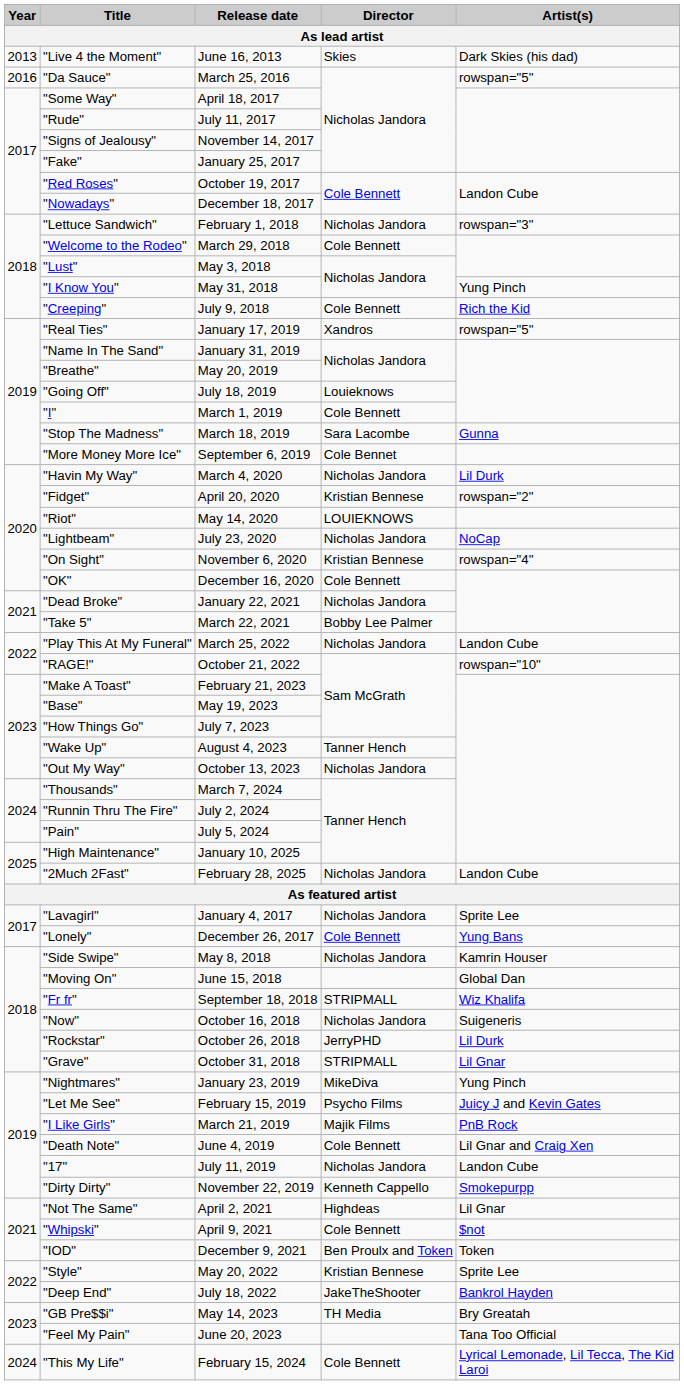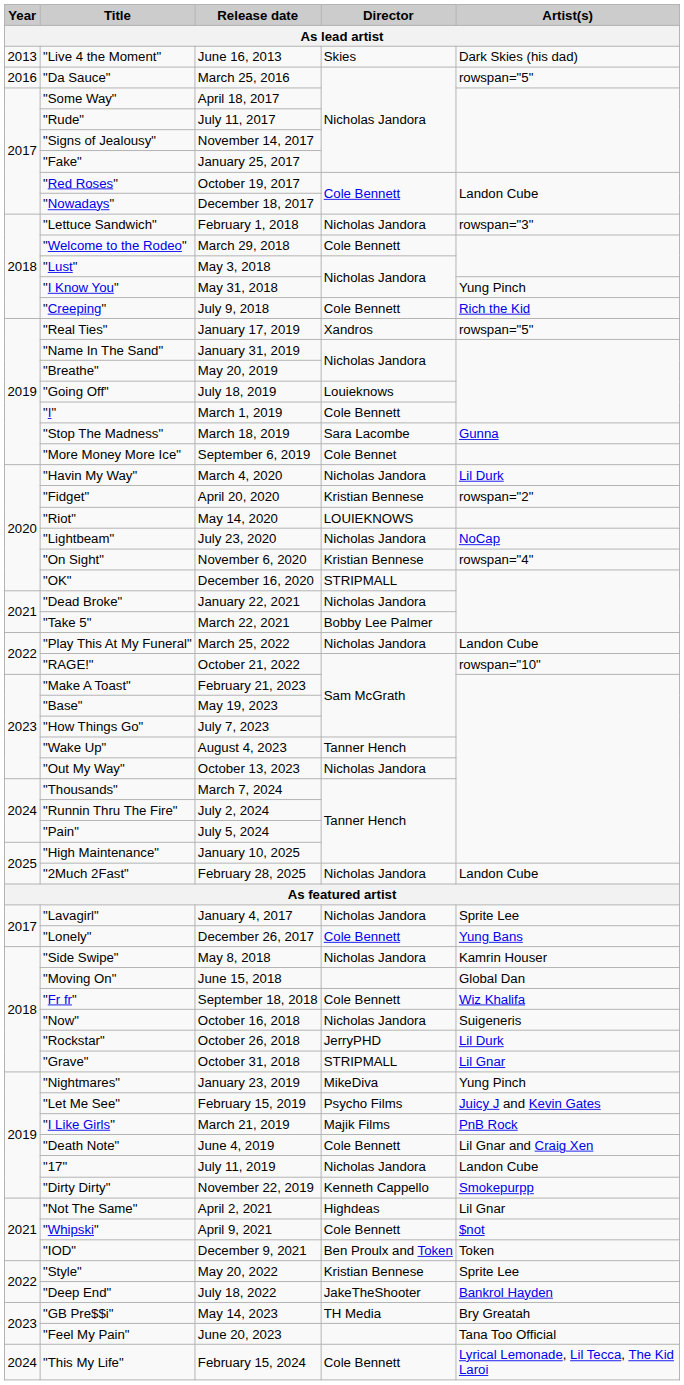(362, 580) Cole Bennett -> (360, 580) STRIPMALL
(360, 999) STRIPMALL -> (362, 999) Cole Bennett
